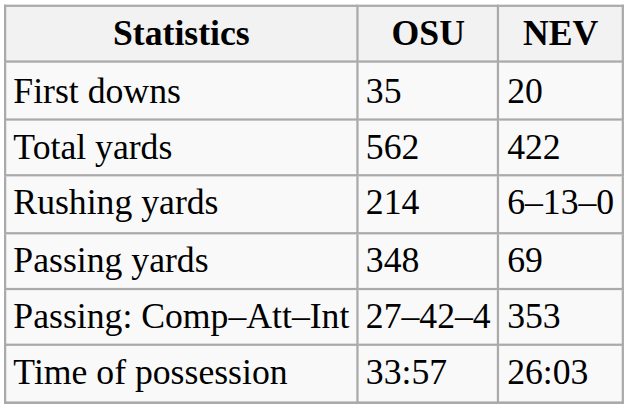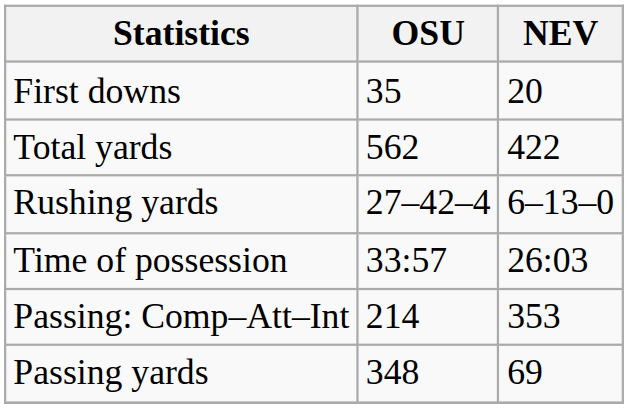(393, 203) 214 -> (428, 203) 27–42–4
rows swapped: (111, 259) <-> (150, 372)
(428, 316) 27–42–4 -> (393, 316) 214
